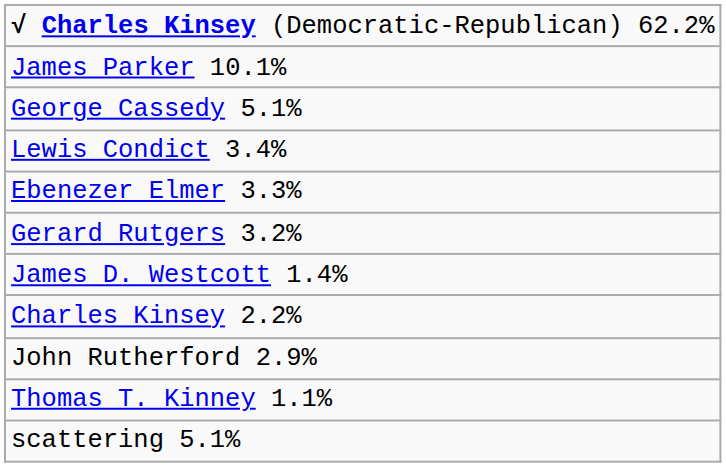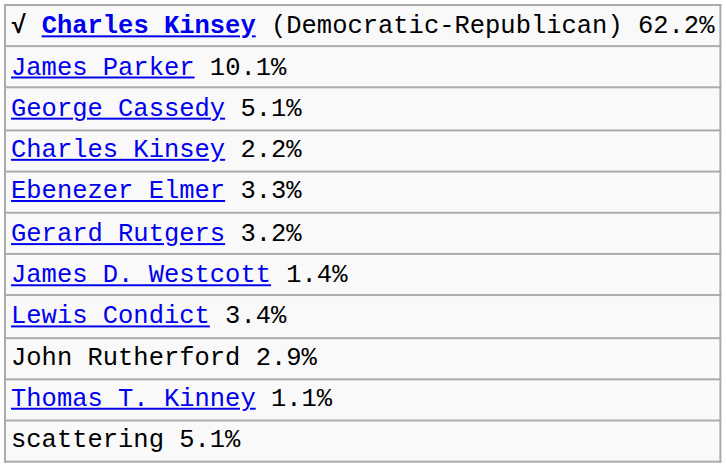(149, 150) Lewis Condict 3.4% -> (156, 150) Charles Kinsey 2.2%
(156, 316) Charles Kinsey 2.2% -> (149, 316) Lewis Condict 3.4%
